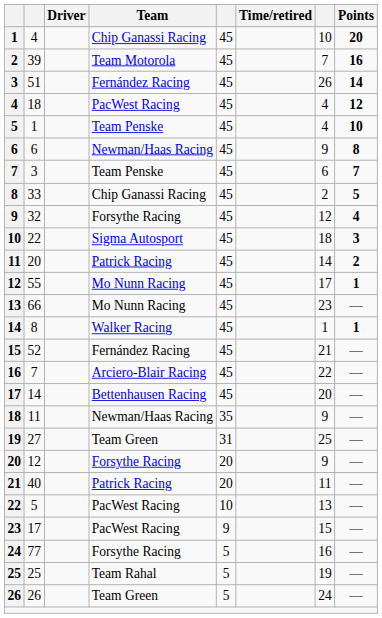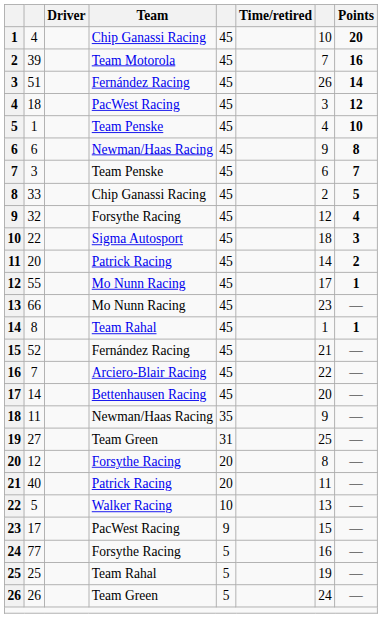(325, 105) 4 -> (325, 105) 3
(132, 328) Walker Racing -> (124, 328) Team Rahal
(325, 461) 9 -> (325, 461) 8
(136, 506) PacWest Racing -> (132, 506) Walker Racing
